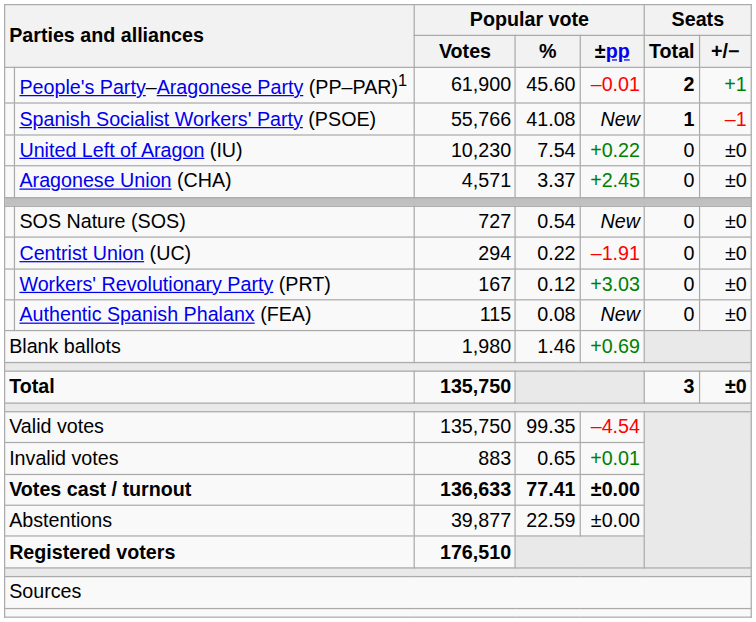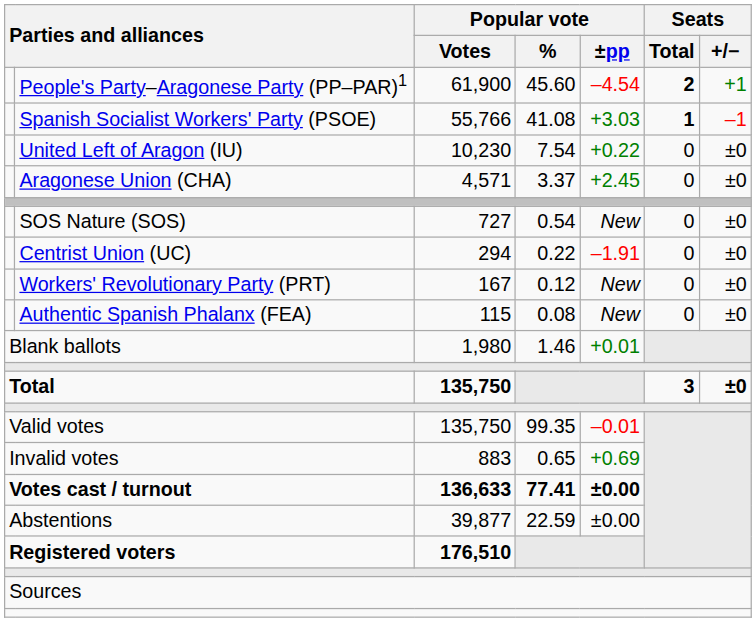(615, 85) –0.01 -> (615, 85) –4.54
(620, 119) New -> (615, 119) +3.03
(615, 284) +3.03 -> (620, 284) New
(615, 346) +0.69 -> (615, 346) +0.01
(615, 427) –4.54 -> (615, 427) –0.01
(615, 458) +0.01 -> (615, 458) +0.69
